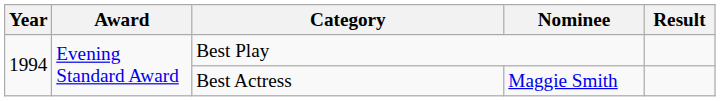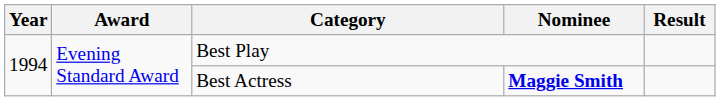(563, 80) normal -> (566, 80) bold
